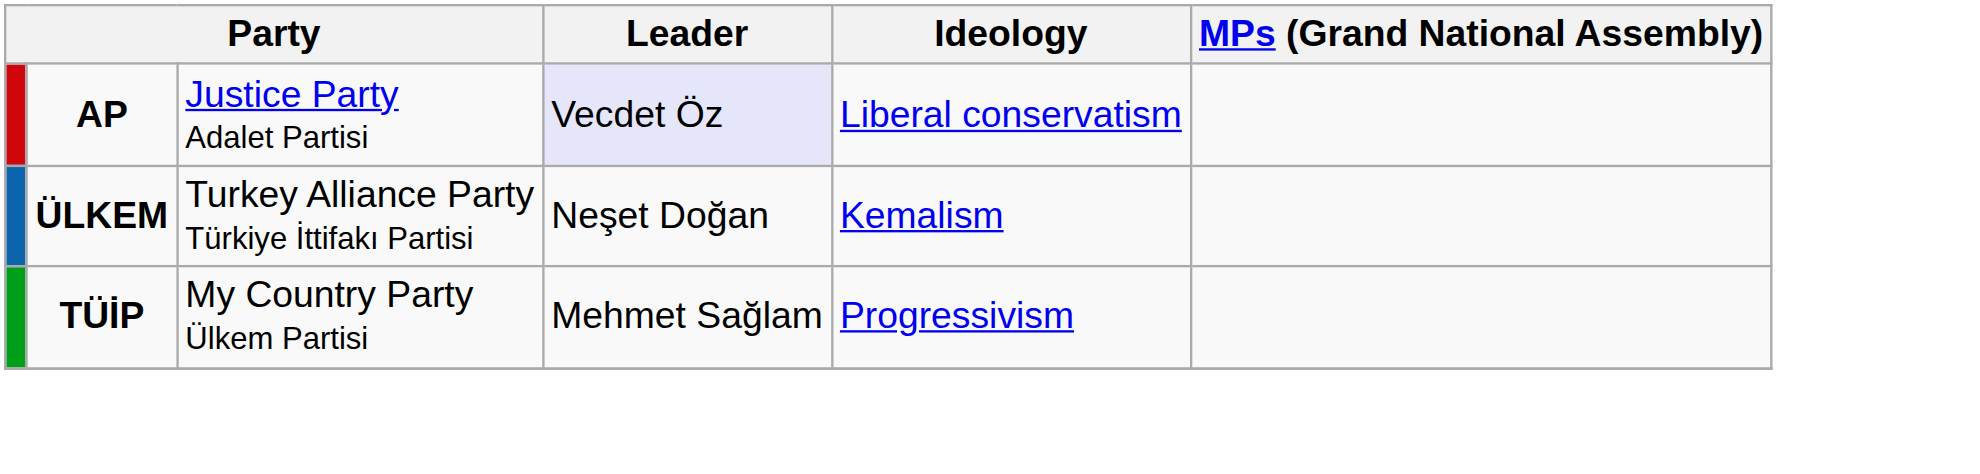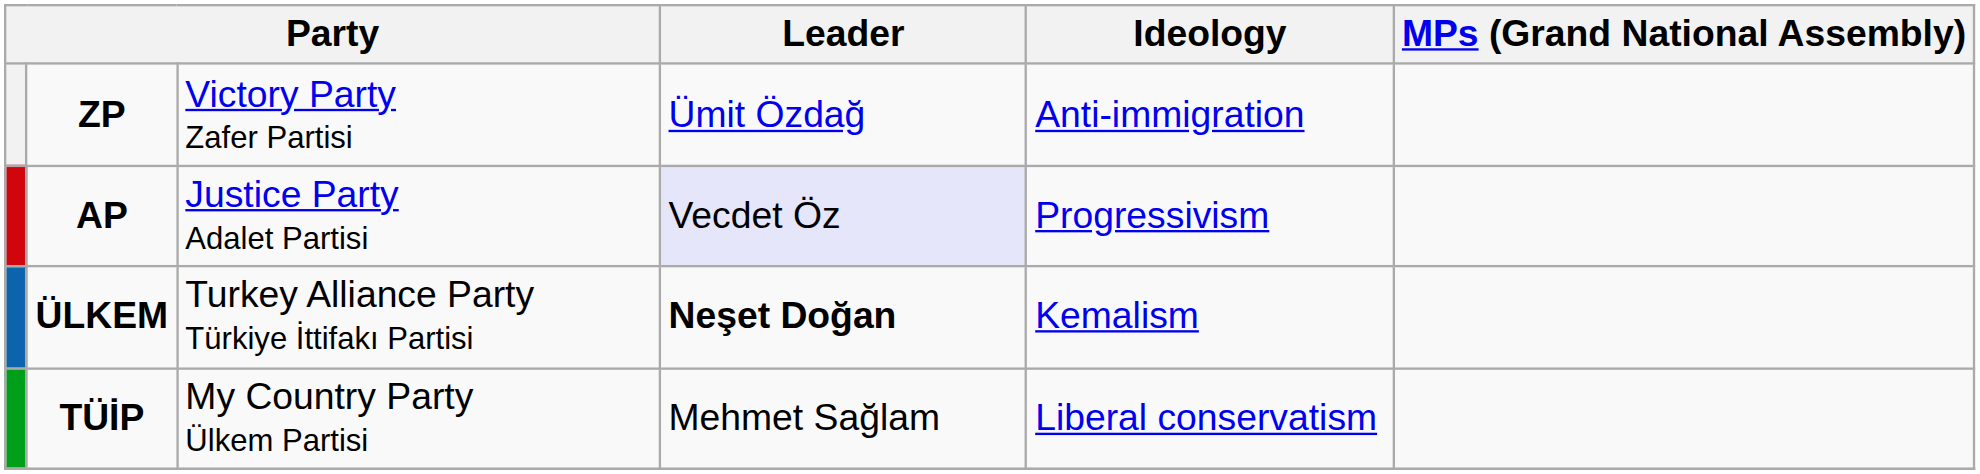+ row: (102, 114)
(1011, 114) Liberal conservatism -> (1152, 215) Progressivism
(660, 215) normal -> (782, 316) bold
(957, 316) Progressivism -> (1206, 417) Liberal conservatism
